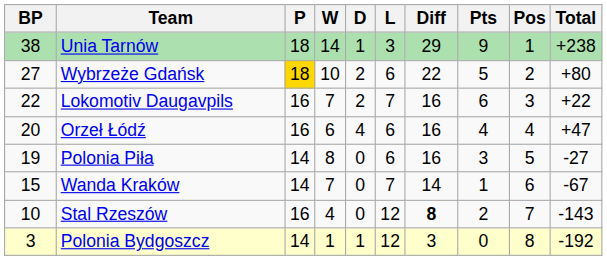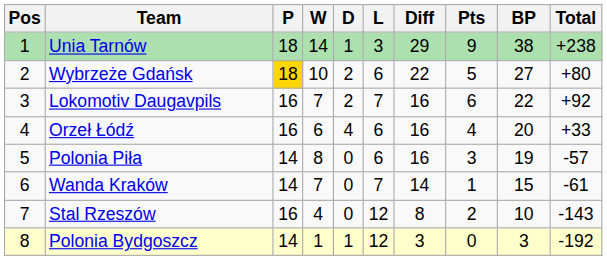columns swapped: (530, 18) <-> (31, 18)
(576, 102) +22 -> (576, 102) +92
(576, 130) +47 -> (576, 130) +33
(576, 158) -27 -> (576, 158) -57
(576, 185) -67 -> (576, 185) -61
(431, 213) bold -> (420, 213) normal
